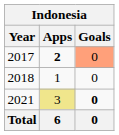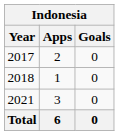(57, 57) bold -> (57, 57) normal
(95, 57) lightsalmon background -> (95, 57) no background
(57, 99) khaki background -> (57, 99) no background
(95, 99) bold -> (95, 99) normal
